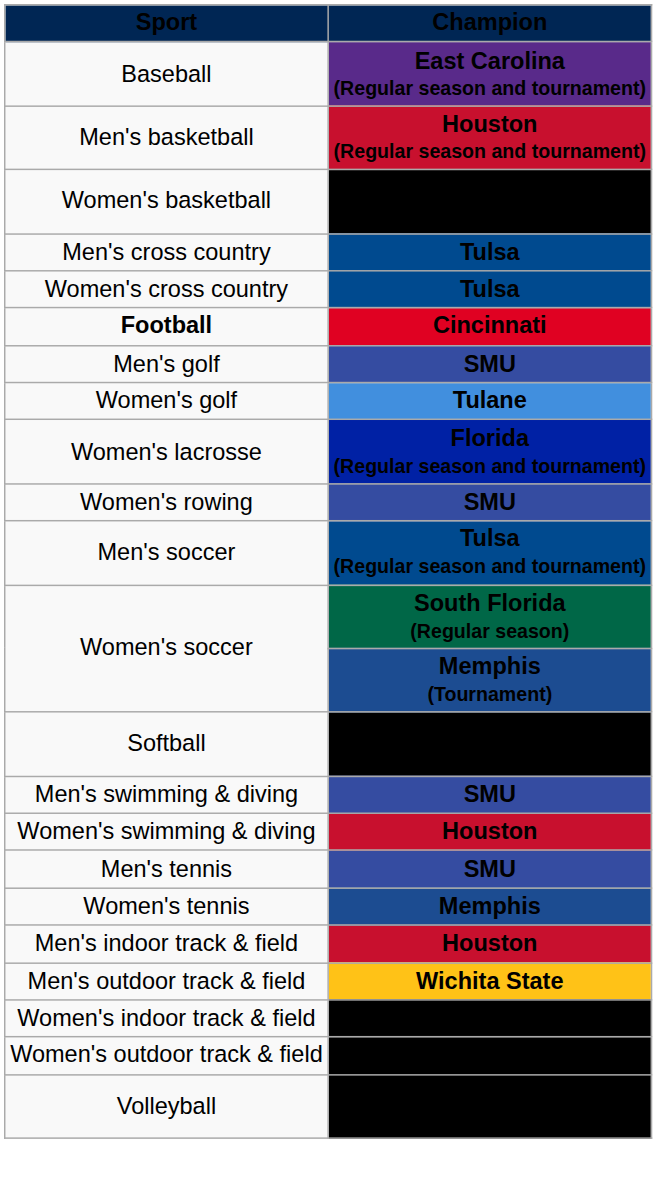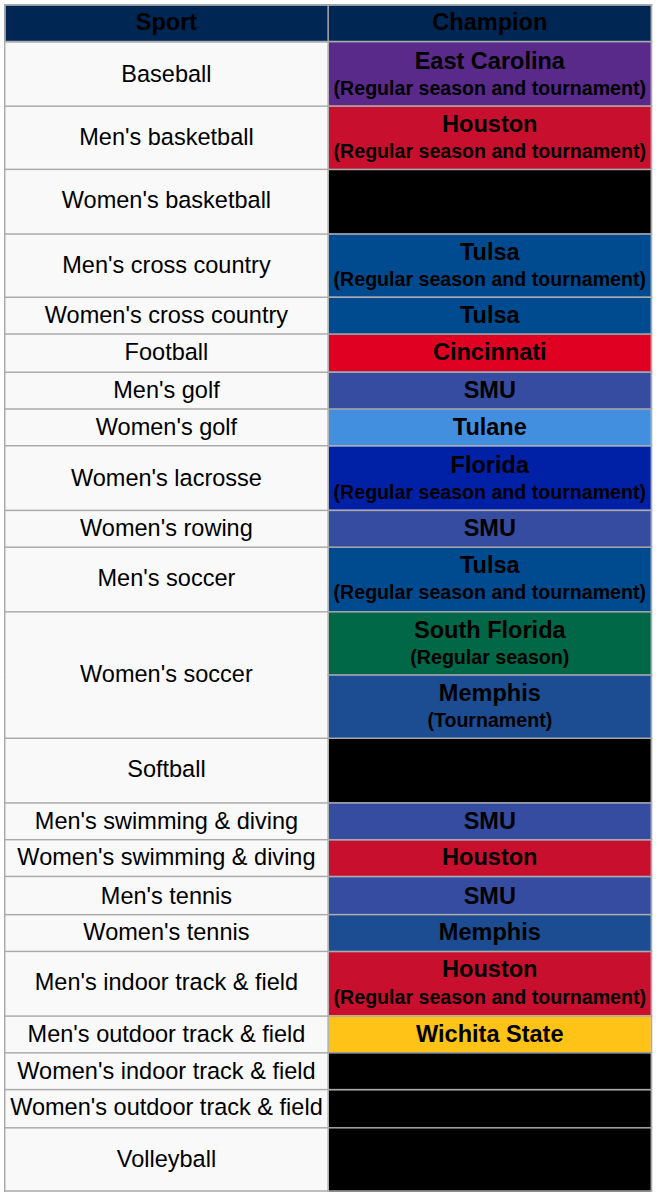(490, 251) Tulsa -> (490, 264) Tulsa (Regular season and tournament)
(166, 326) bold -> (166, 352) normal
(490, 943) Houston -> (490, 983) Houston (Regular season and tournament)
